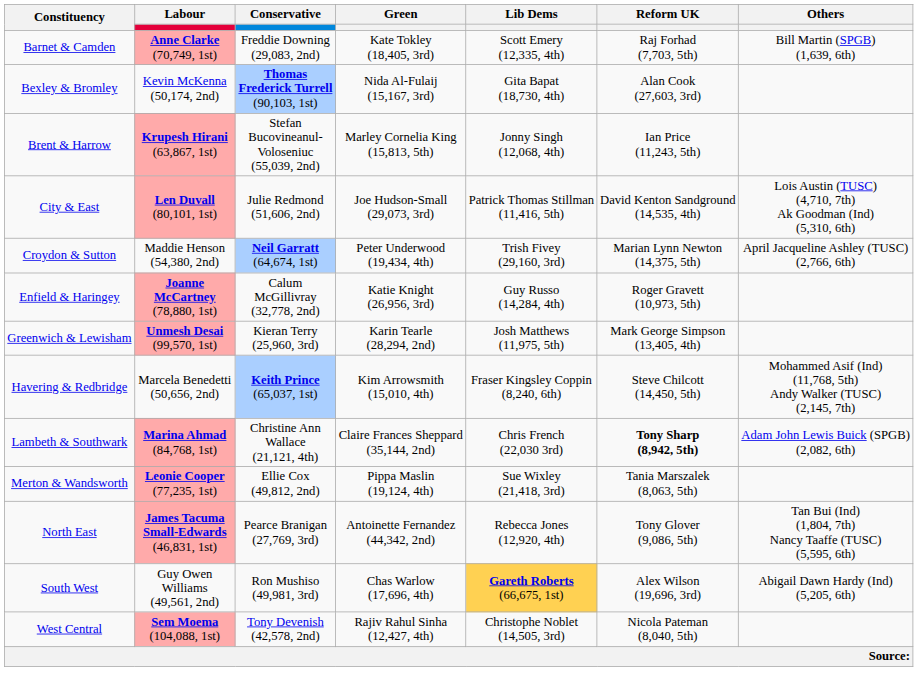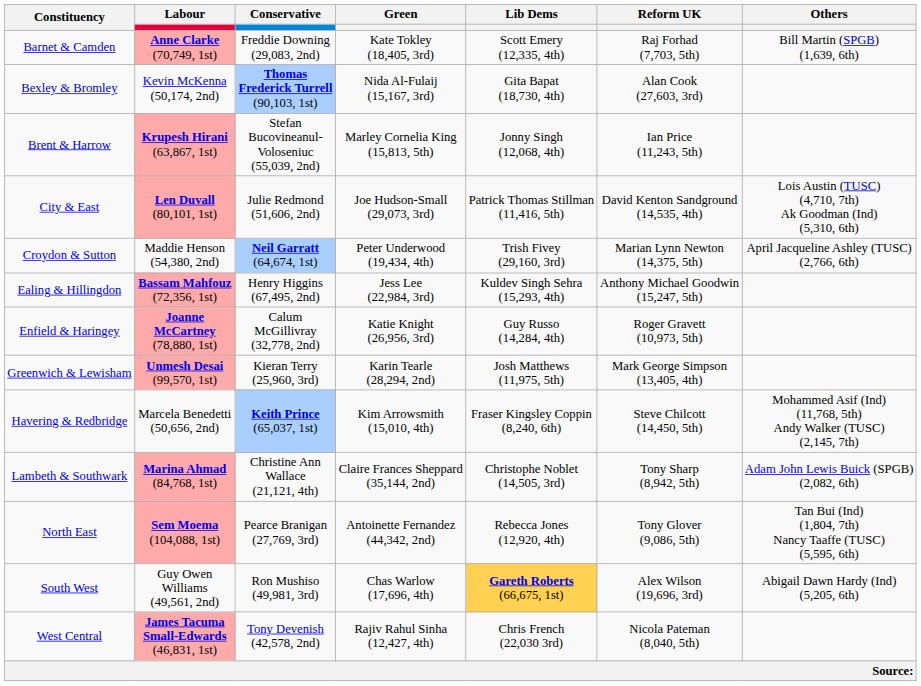+ row: (69, 289)
(531, 442) Chris French (22,030 3rd) -> (531, 476) Christophe Noblet (14,505, 3rd)
(668, 442) bold -> (670, 476) normal
- row: (69, 483)
(185, 532) James Tacuma Small-Edwards (46,831, 1st) -> (185, 532) Sem Moema (104,088, 1st)
(185, 629) Sem Moema (104,088, 1st) -> (185, 636) James Tacuma Small-Edwards (46,831, 1st)
(531, 629) Christophe Noblet (14,505, 3rd) -> (531, 636) Chris French (22,030 3rd)
